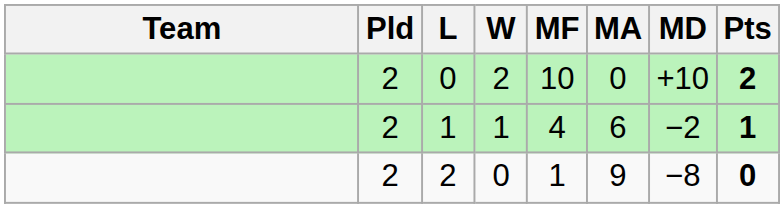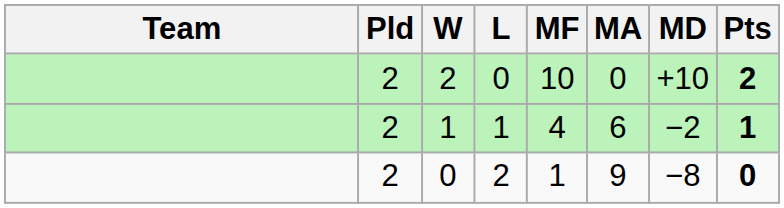columns swapped: (501, 29) <-> (448, 29)
